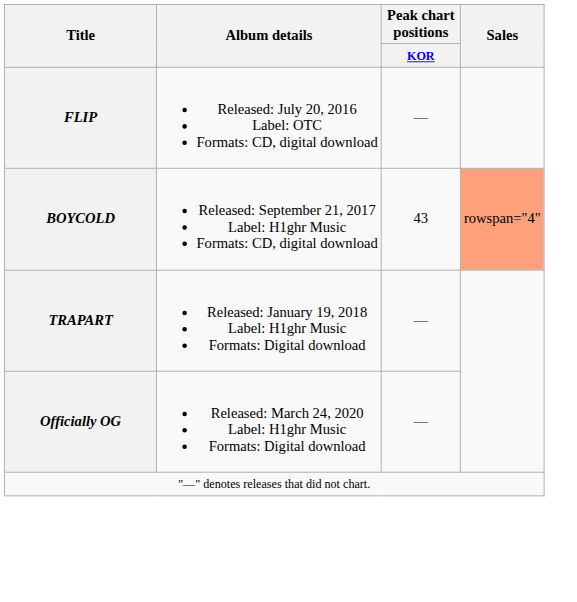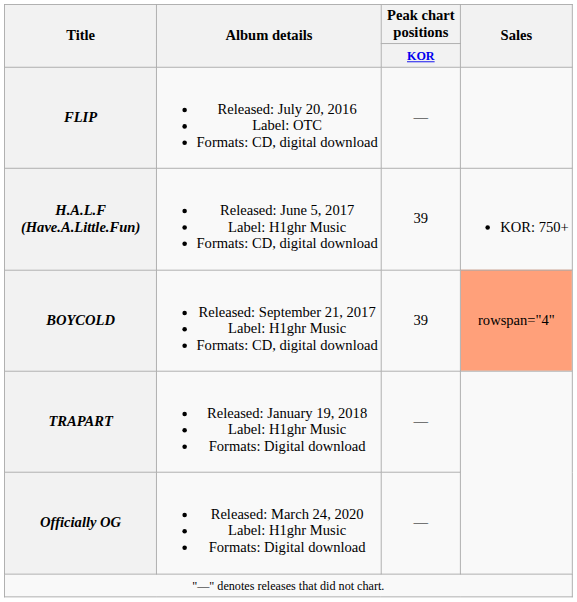+ row: (81, 219)
(421, 219) 43 -> (421, 320) 39
